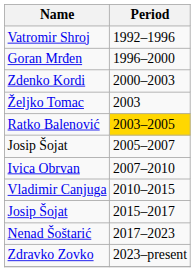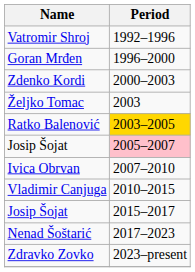(144, 146) no background -> (144, 146) pink background
